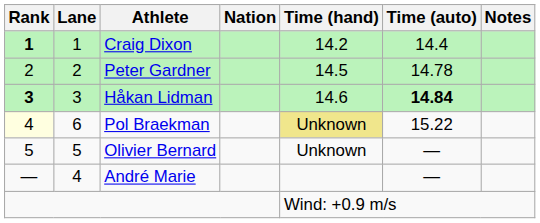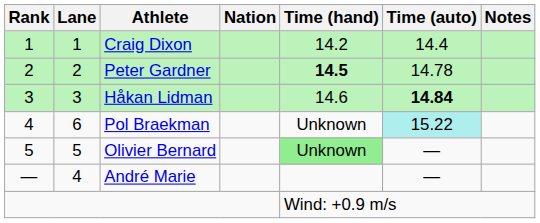(29, 44) bold -> (29, 44) normal
(331, 71) normal -> (331, 71) bold
(29, 97) bold -> (29, 97) normal
(29, 124) lightyellow background -> (29, 124) no background
(331, 124) khaki background -> (331, 124) no background
(432, 124) no background -> (432, 124) paleturquoise background
(331, 151) no background -> (331, 151) lightgreen background
